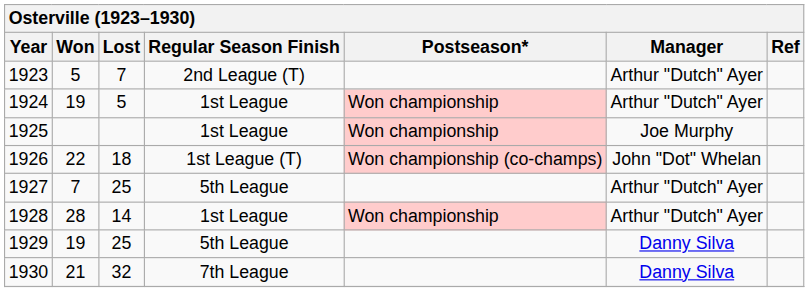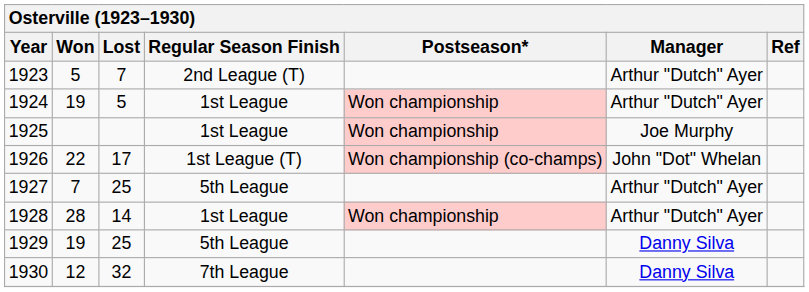(121, 159) 18 -> (121, 159) 17
(75, 272) 21 -> (75, 272) 12
